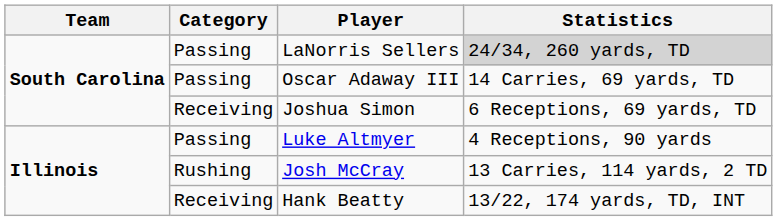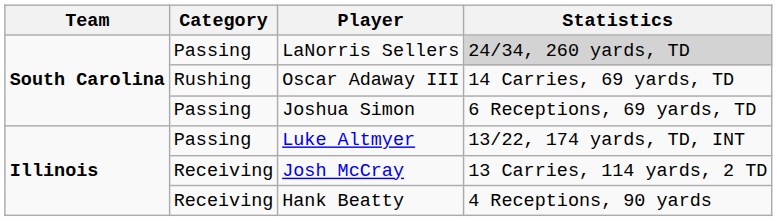(212, 80) Passing -> (212, 80) Rushing
(224, 110) Receiving -> (212, 110) Passing
(590, 141) 4 Receptions, 90 yards -> (607, 141) 13/22, 174 yards, TD, INT
(212, 171) Rushing -> (224, 171) Receiving
(607, 201) 13/22, 174 yards, TD, INT -> (590, 201) 4 Receptions, 90 yards
